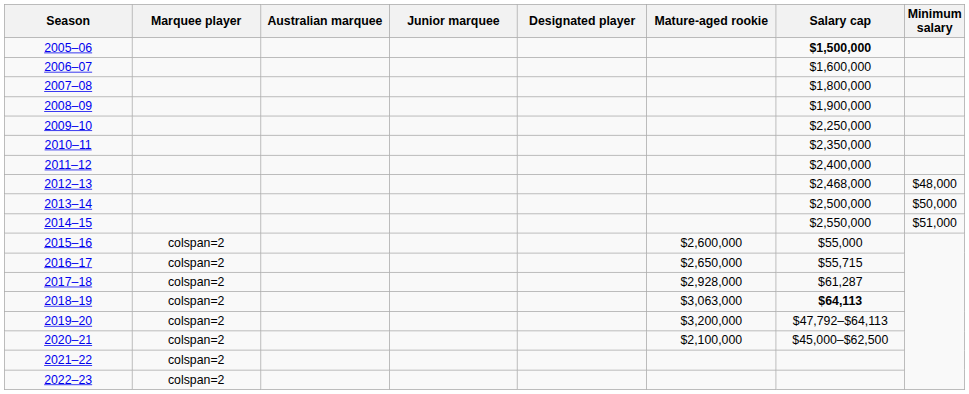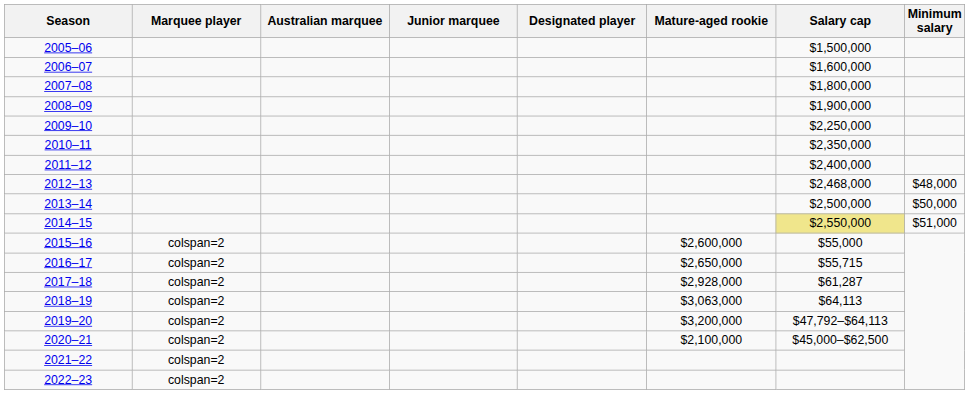(840, 47) bold -> (840, 47) normal
(840, 223) no background -> (840, 223) khaki background
(840, 301) bold -> (840, 301) normal
